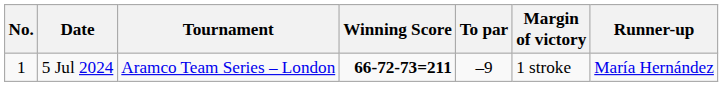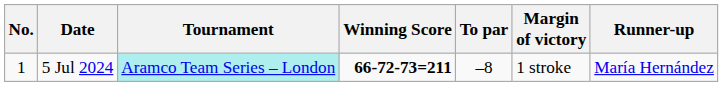(228, 67) no background -> (228, 67) paleturquoise background
(484, 67) –9 -> (484, 67) –8
